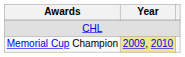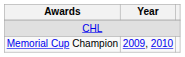(148, 44) khaki background -> (148, 44) no background
